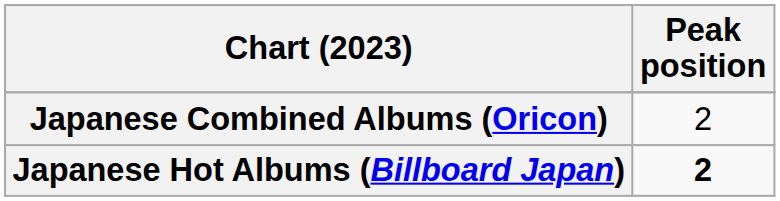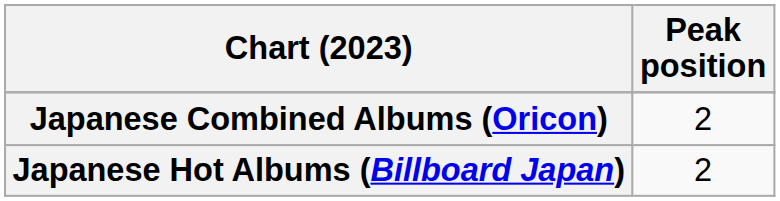(703, 169) bold -> (703, 169) normal
